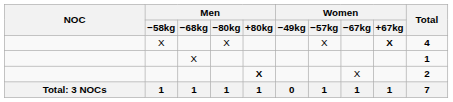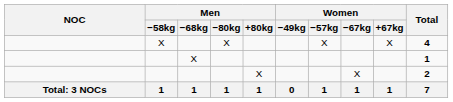(390, 43) bold -> (390, 43) normal
(259, 74) bold -> (259, 74) normal
